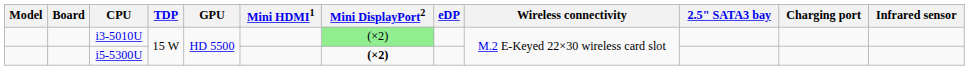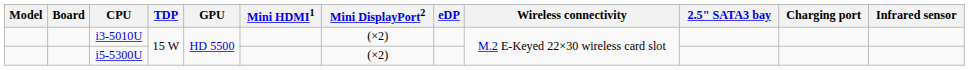(378, 36) lightgreen background -> (378, 36) no background
(378, 56) bold -> (378, 56) normal
